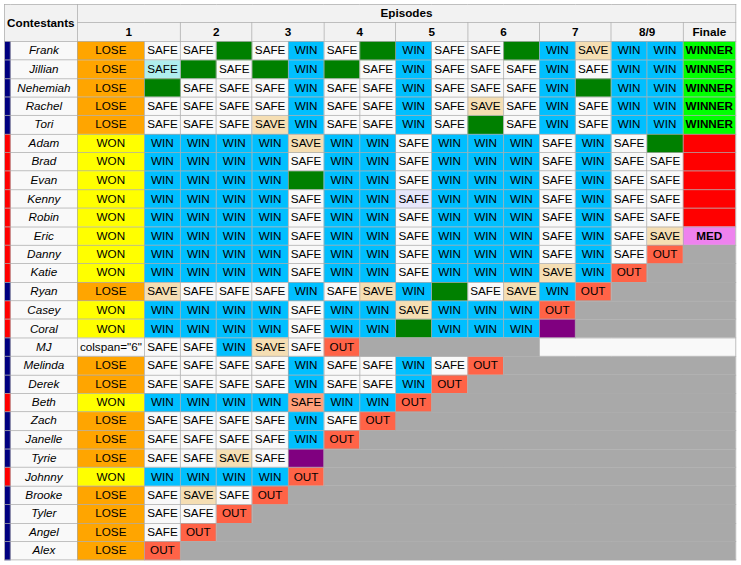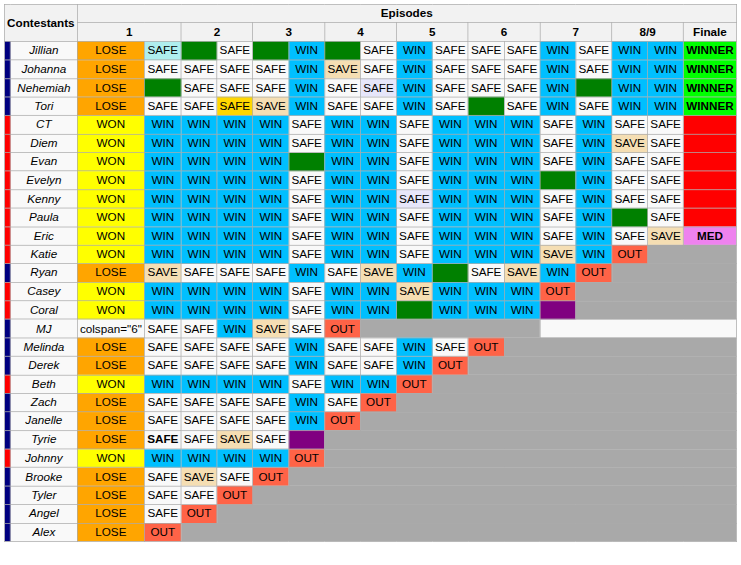- row: (44, 50)
+ row: (44, 69)
(378, 87) no background -> (378, 87) lavender background
- row: (44, 106)
(234, 124) no background -> (235, 106) gold background
- row: (44, 143)
- row: (44, 161)
+ row: (44, 124)
+ row: (44, 143)
+ row: (44, 180)
+ row: (44, 217)
- row: (44, 217)
- row: (44, 254)
(306, 402) lightsalmon background -> (307, 384) no background
(162, 458) normal -> (163, 439) bold
